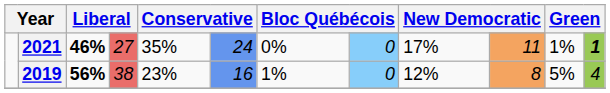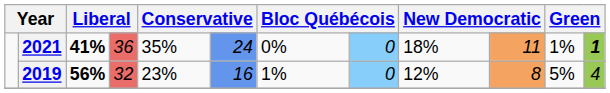(88, 47) 46% -> (88, 47) 41%
(123, 47) 27 -> (123, 47) 36
(421, 47) 17% -> (421, 47) 18%
(123, 75) 38 -> (123, 75) 32
